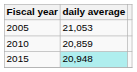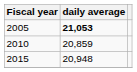(78, 28) normal -> (78, 28) bold
(78, 59) paleturquoise background -> (78, 59) no background
